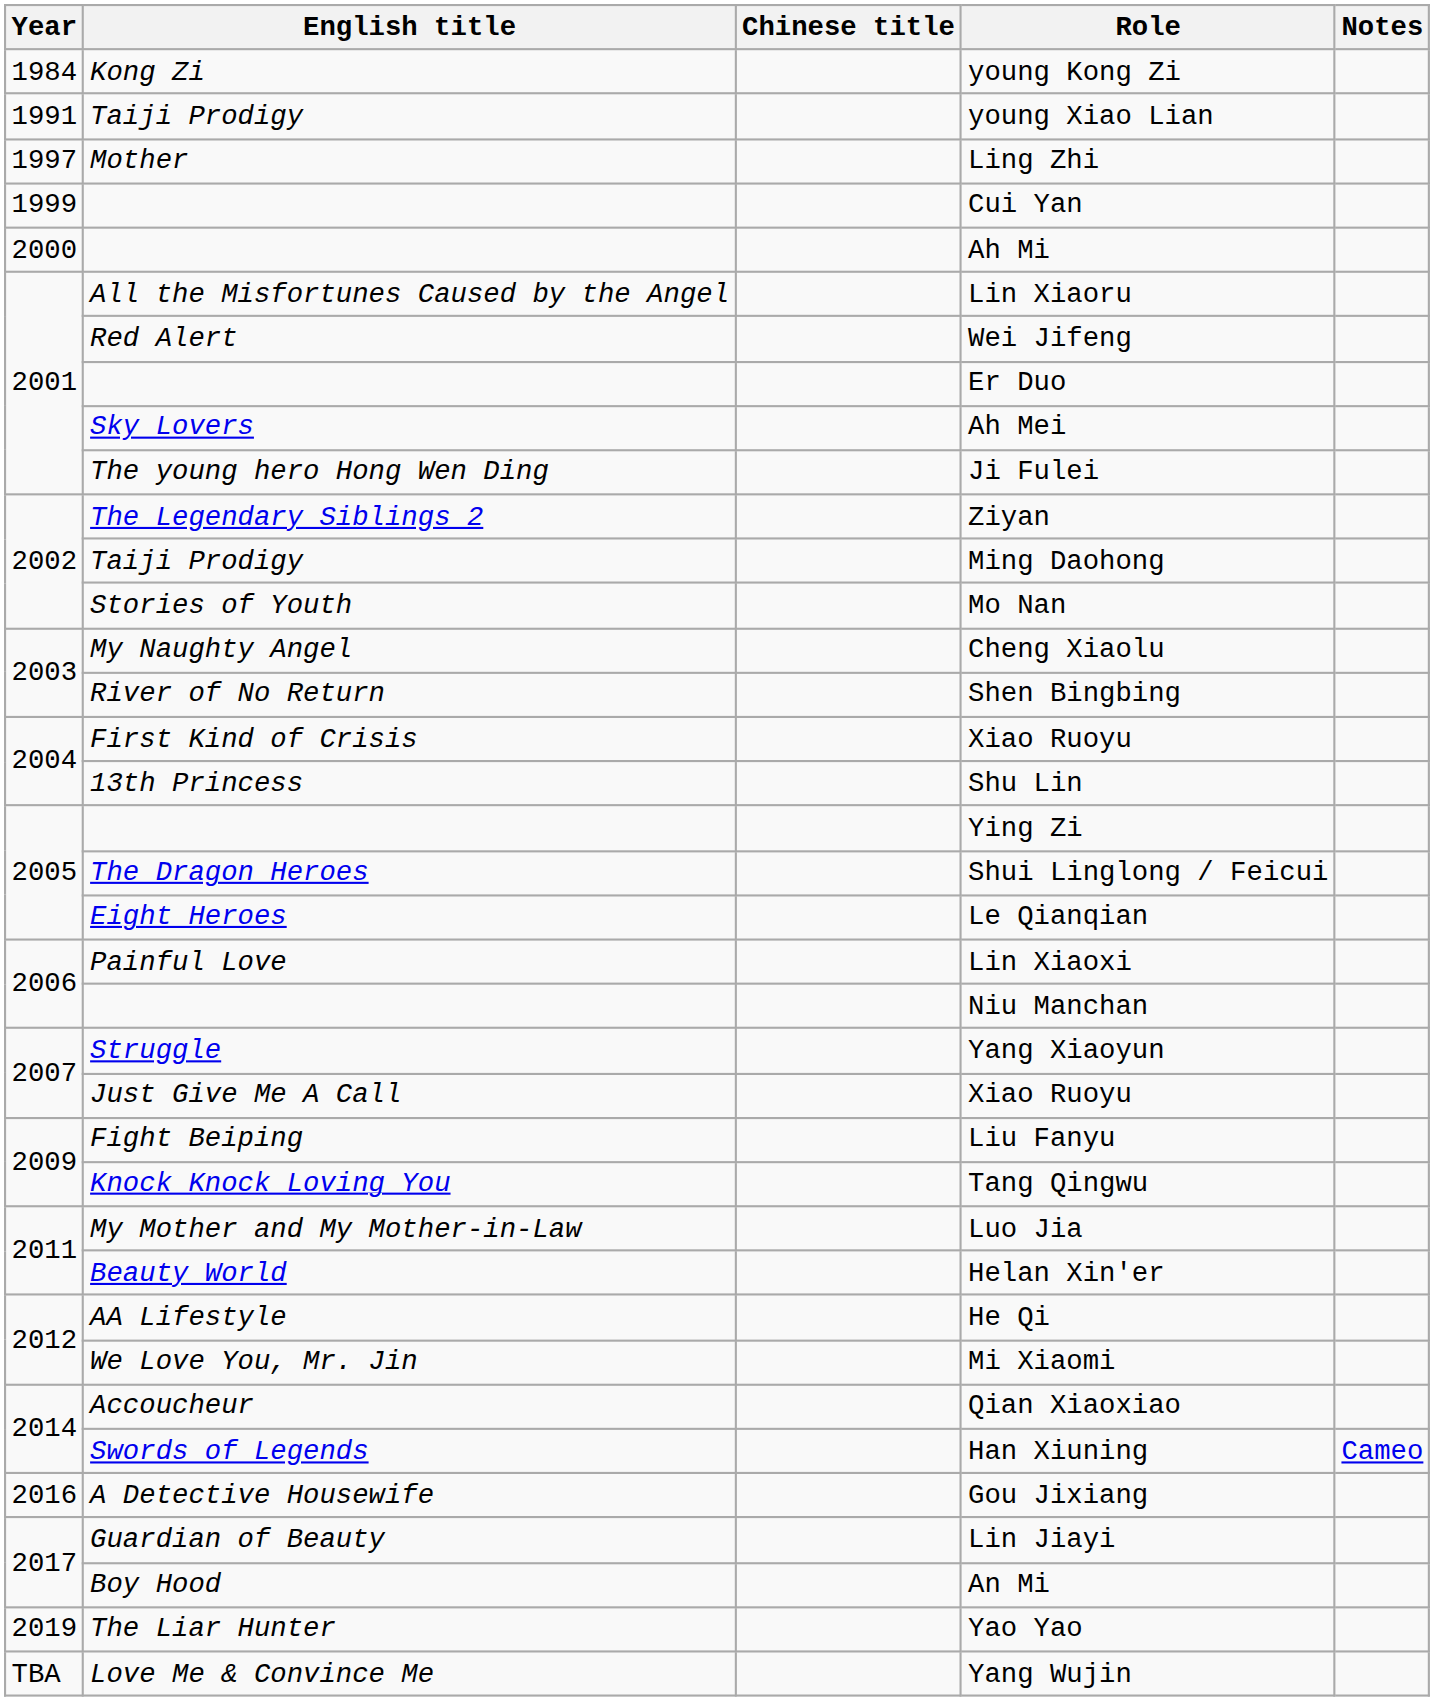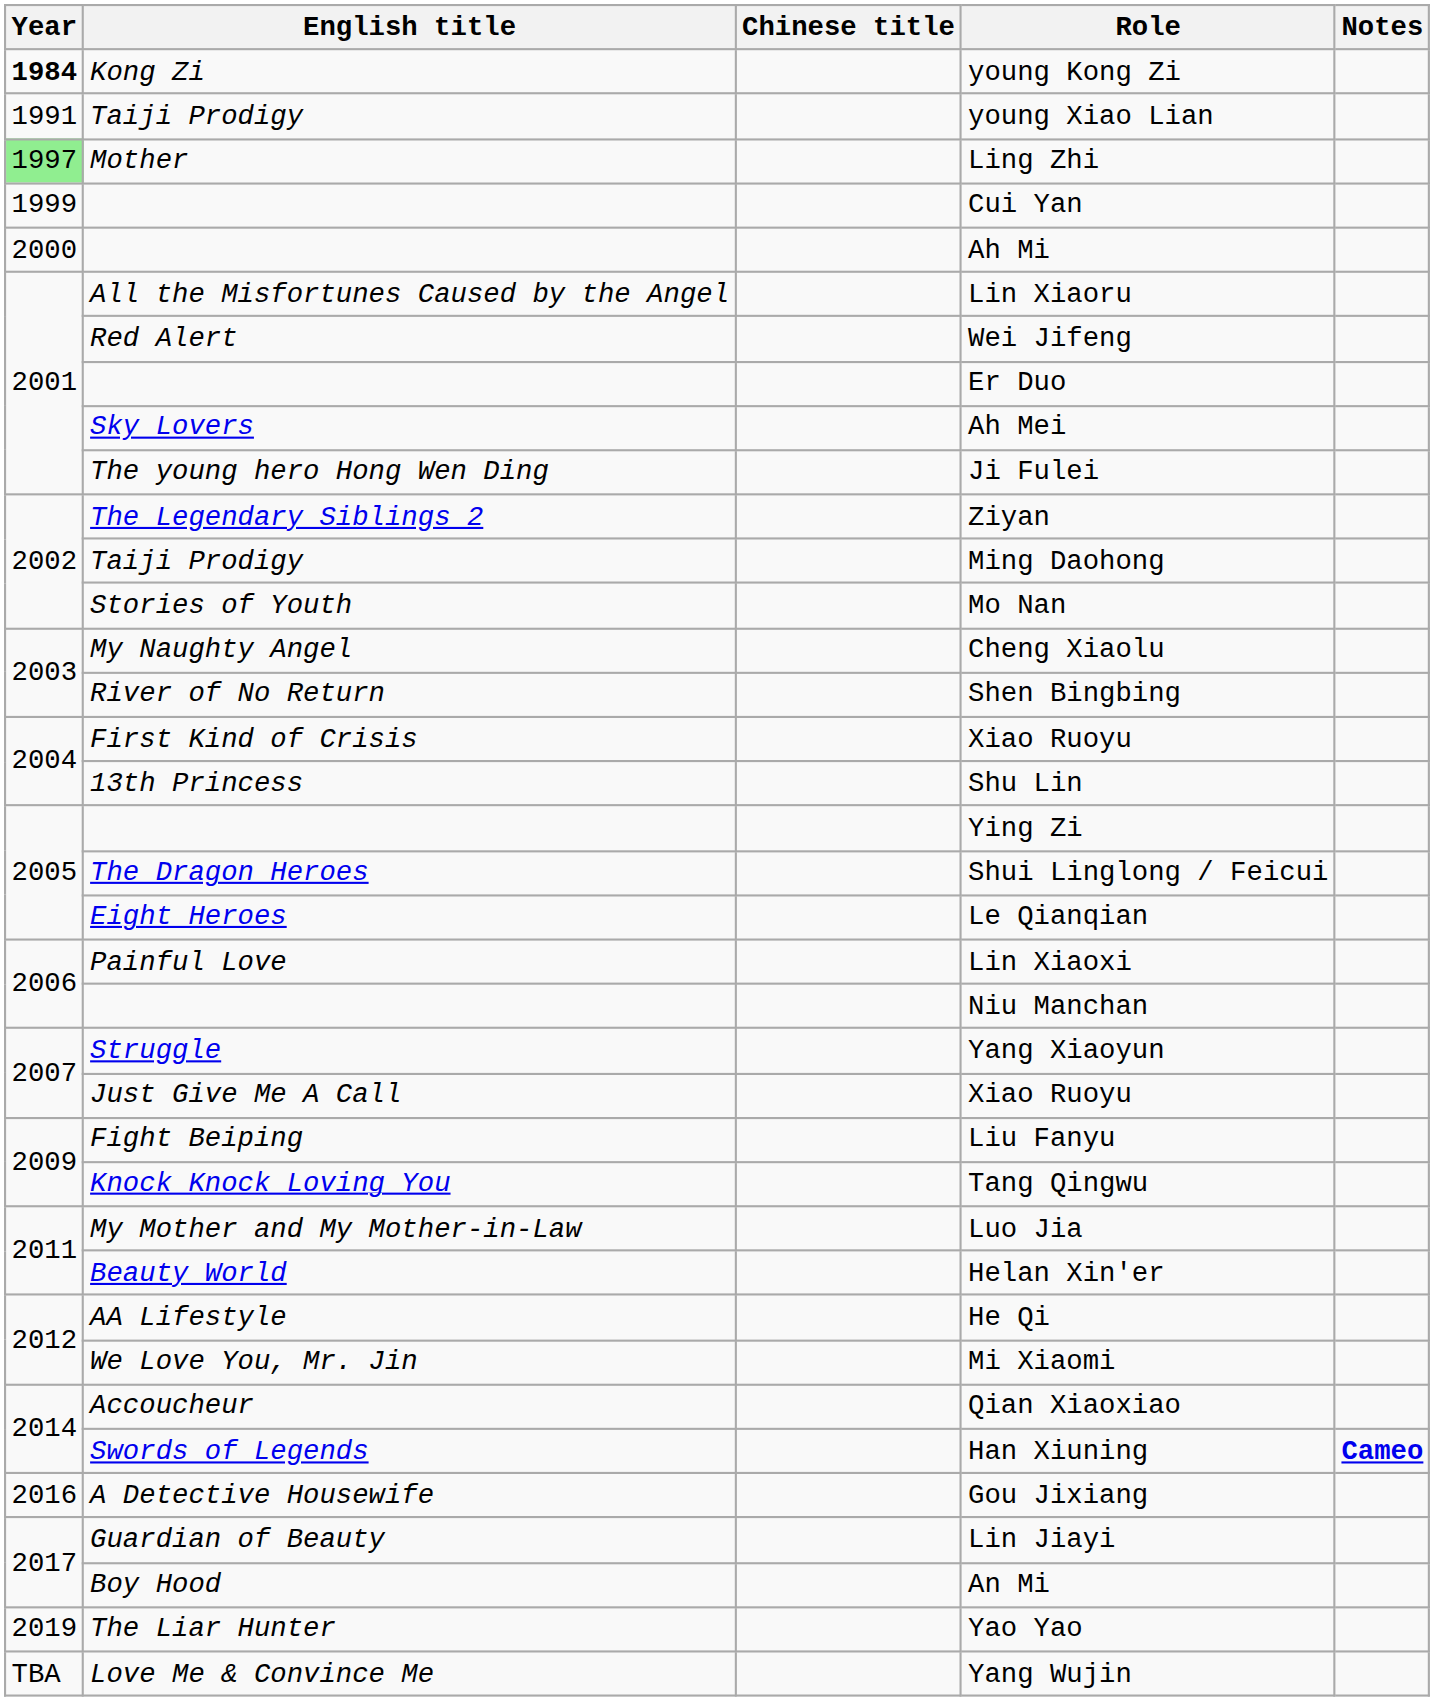(44, 72) normal -> (44, 72) bold
(44, 161) no background -> (44, 161) lightgreen background
(1382, 1451) normal -> (1382, 1451) bold
